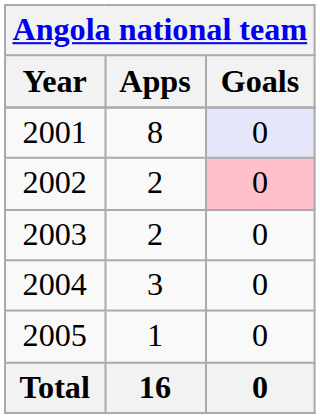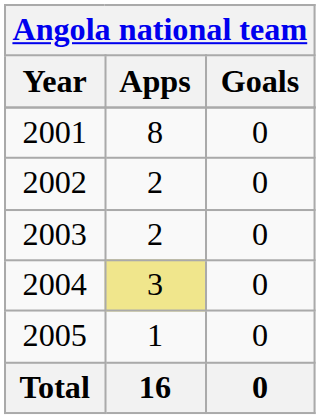(260, 132) lavender background -> (260, 132) no background
(260, 183) pink background -> (260, 183) no background
(155, 285) no background -> (155, 285) khaki background
